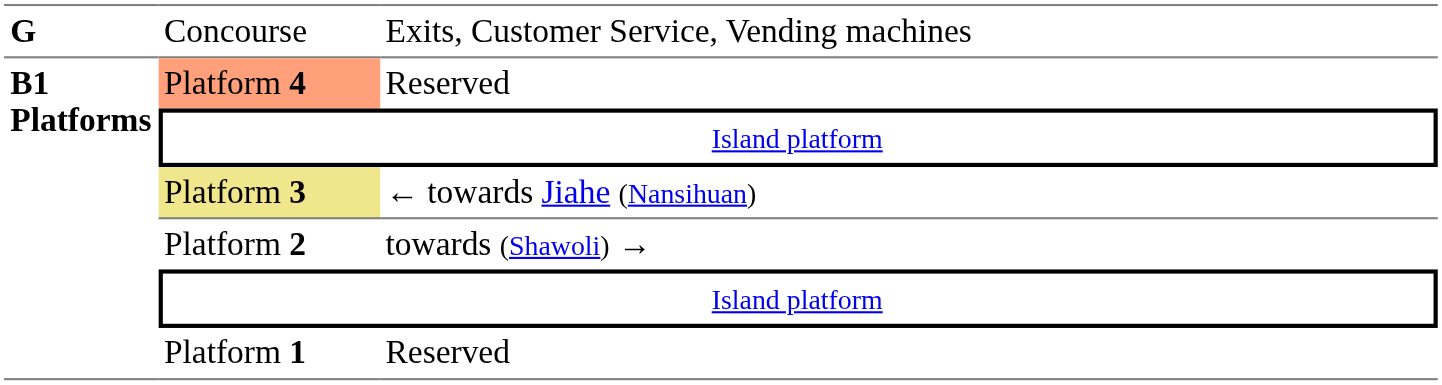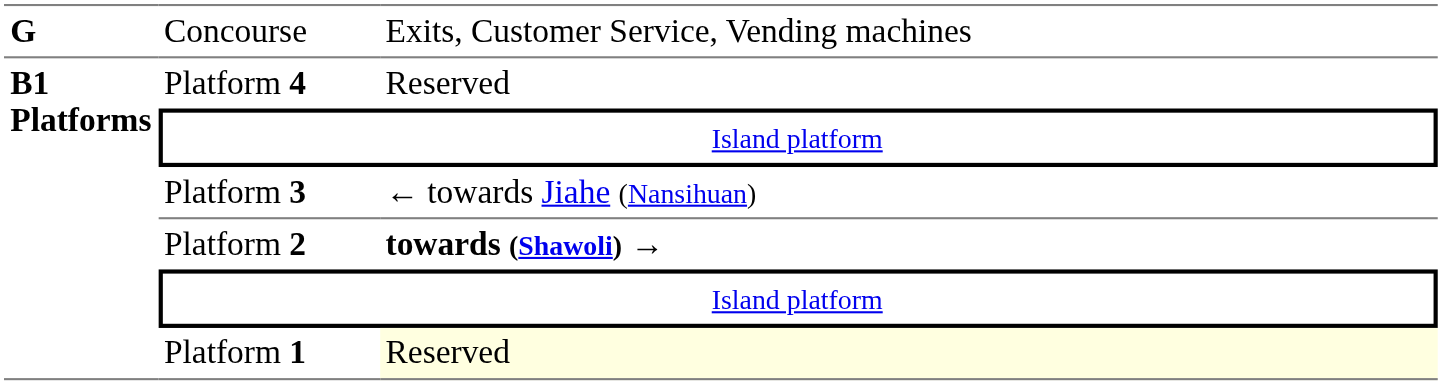(235, 82) lightsalmon background -> (235, 82) no background
(235, 191) khaki background -> (235, 191) no background
(518, 243) normal -> (525, 243) bold
(448, 352) no background -> (448, 352) lightyellow background
